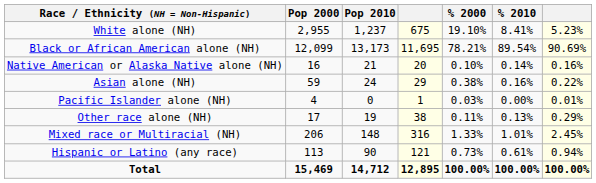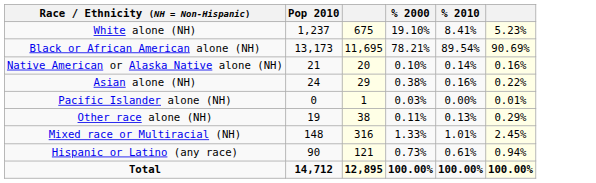- column: (314, 13)
